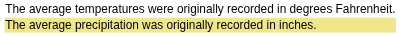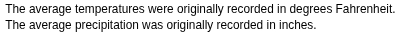(161, 25) khaki background -> (161, 25) no background
